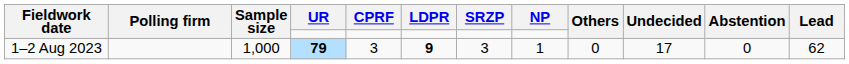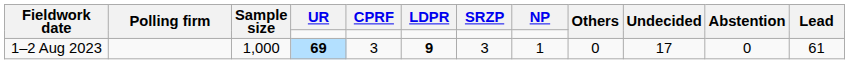(319, 48) 79 -> (319, 48) 69
(817, 48) 62 -> (817, 48) 61
